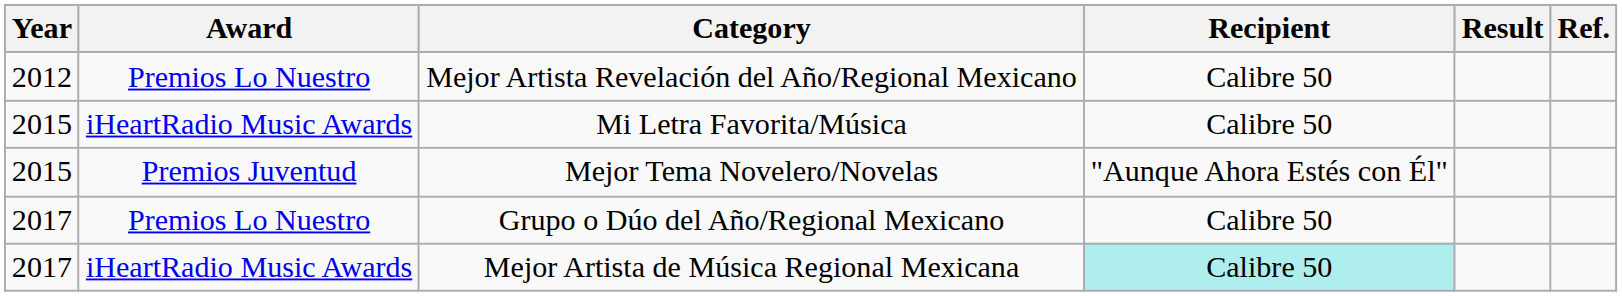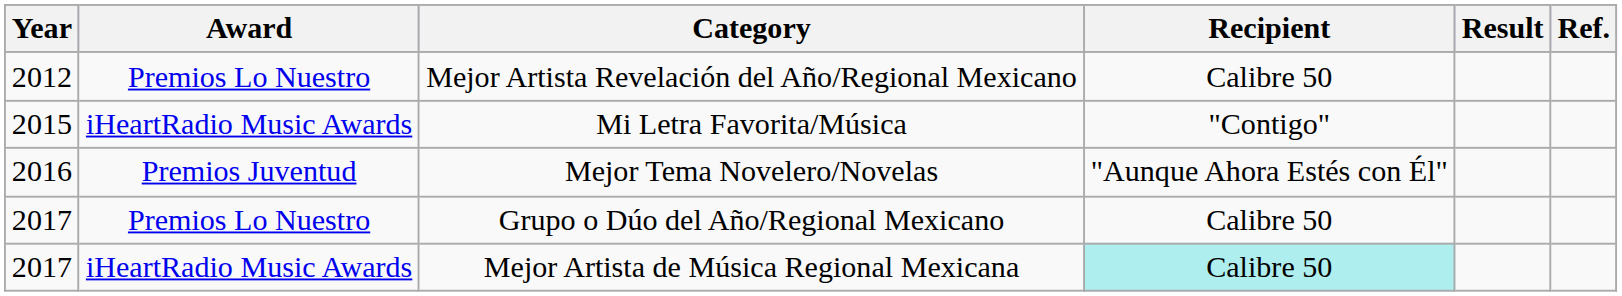(1269, 123) Calibre 50 -> (1269, 123) "Contigo"
(42, 171) 2015 -> (42, 171) 2016
